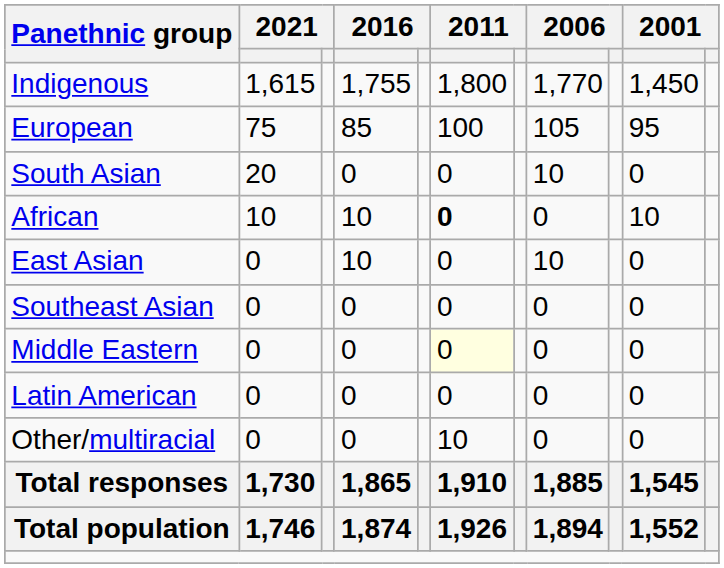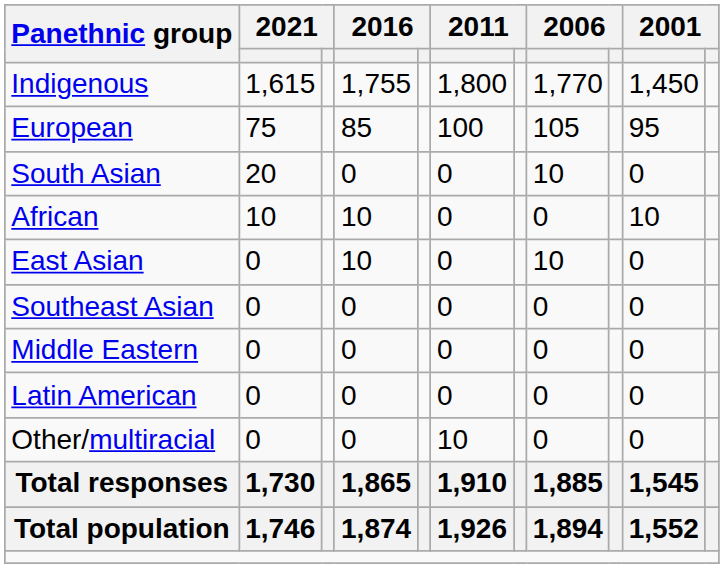(445, 217) bold -> (445, 217) normal
(445, 350) lightyellow background -> (445, 350) no background
